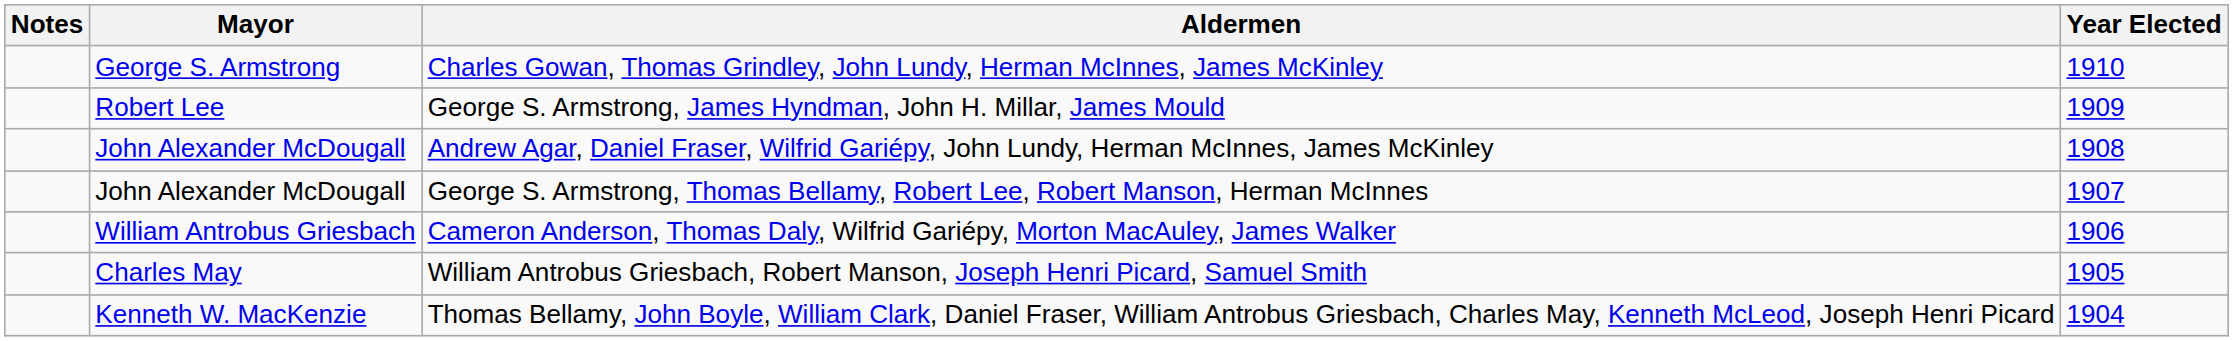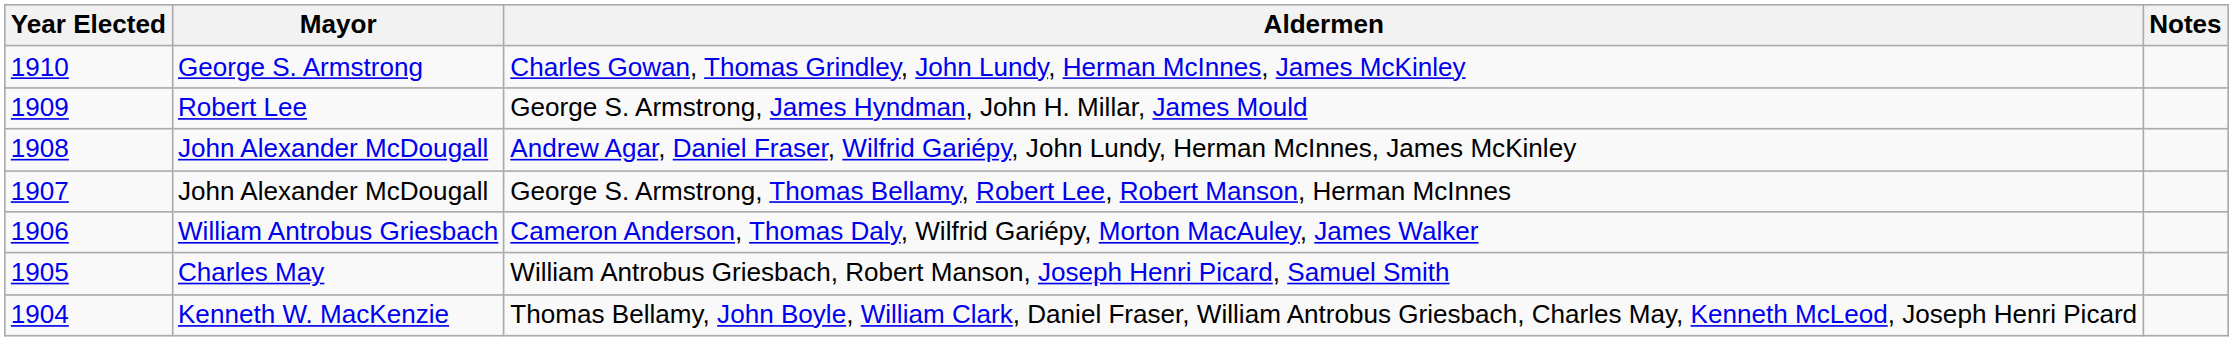columns swapped: (2144, 25) <-> (47, 25)
